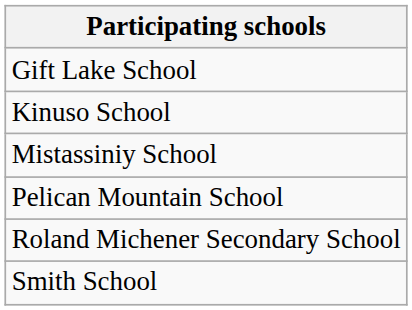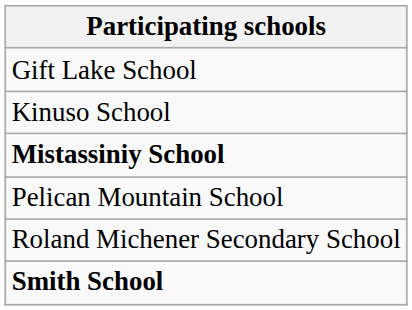(114, 154) normal -> (118, 154) bold
(85, 282) normal -> (87, 282) bold
